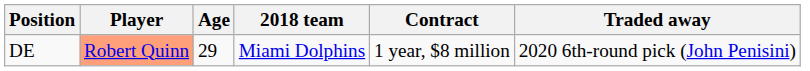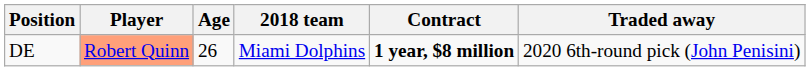(208, 50) 29 -> (208, 50) 26
(442, 50) normal -> (444, 50) bold
